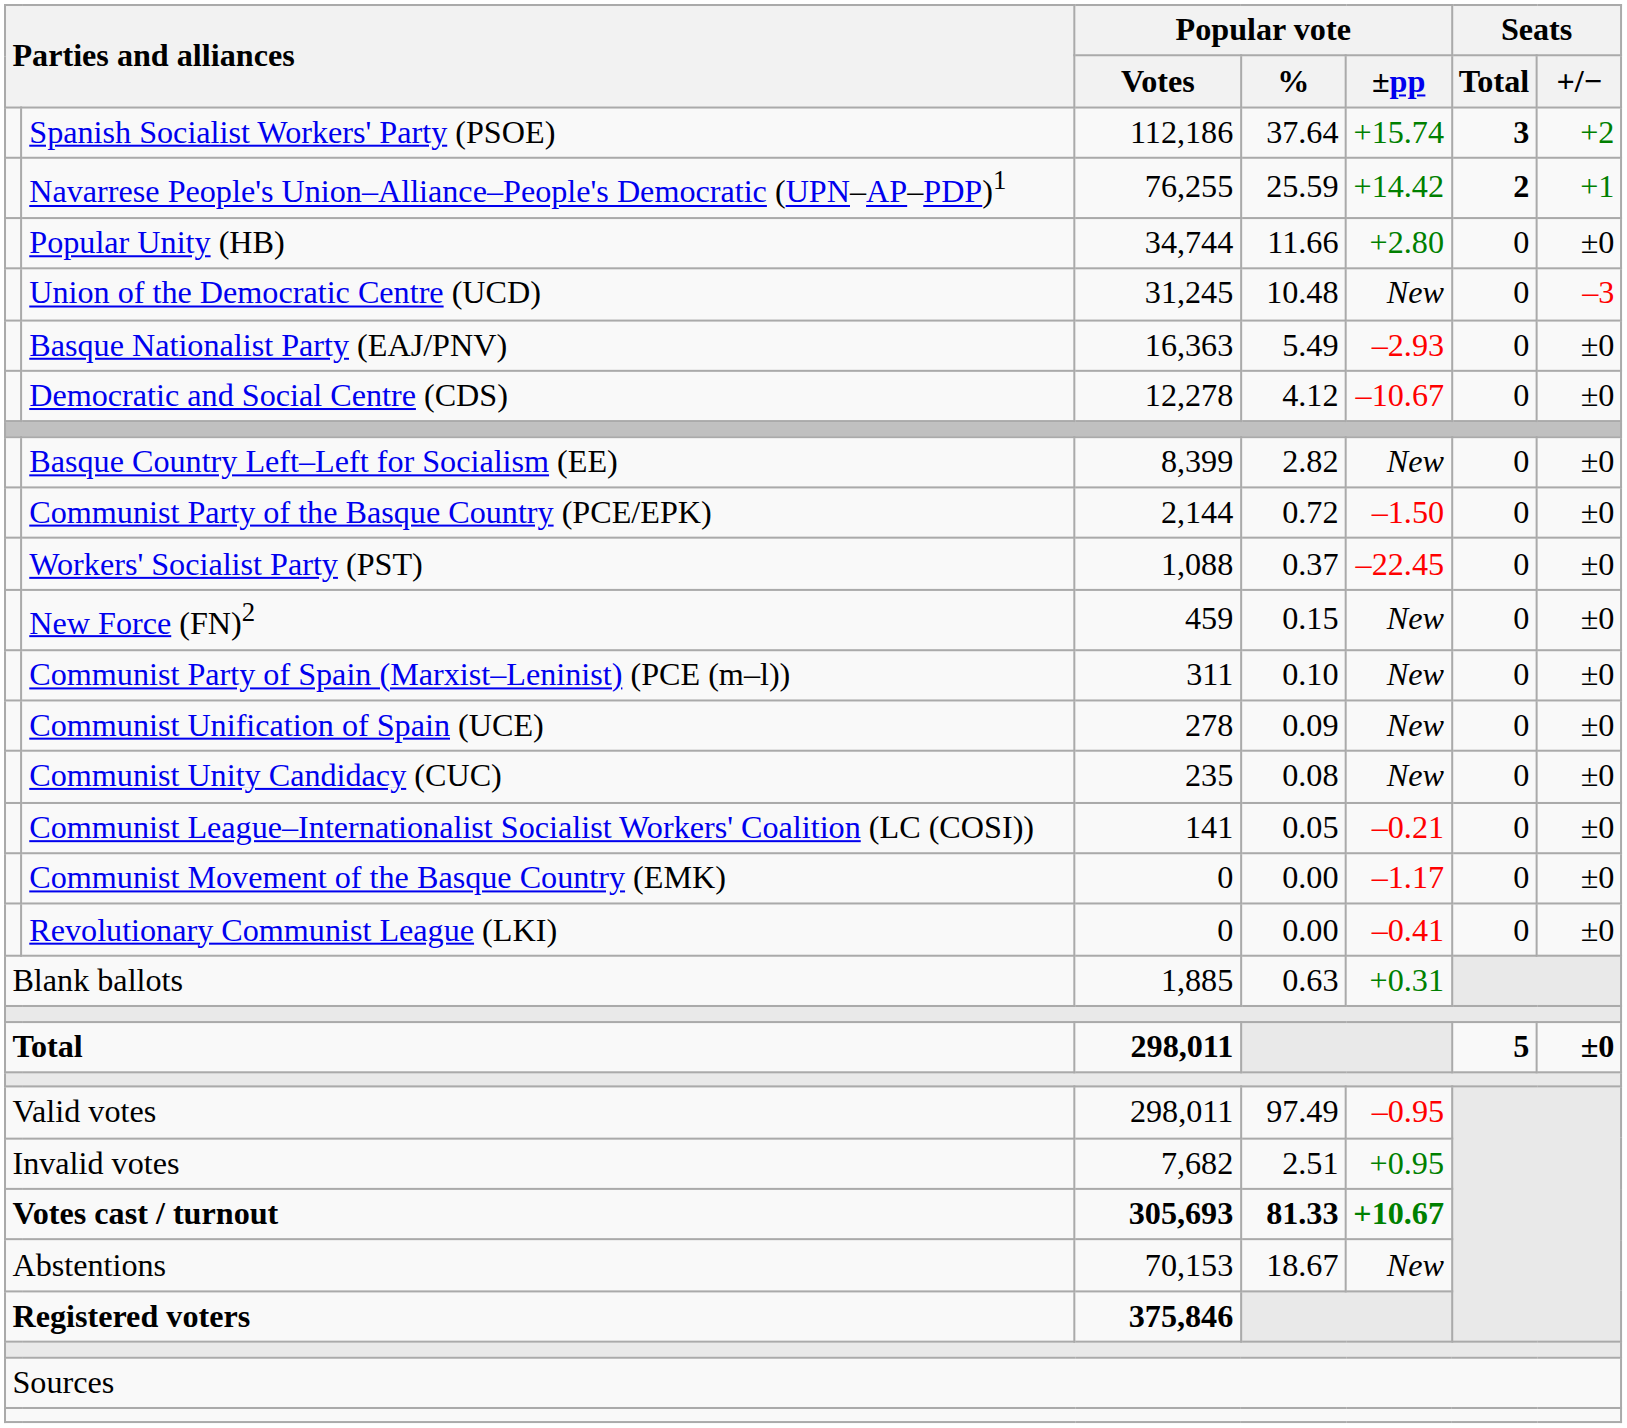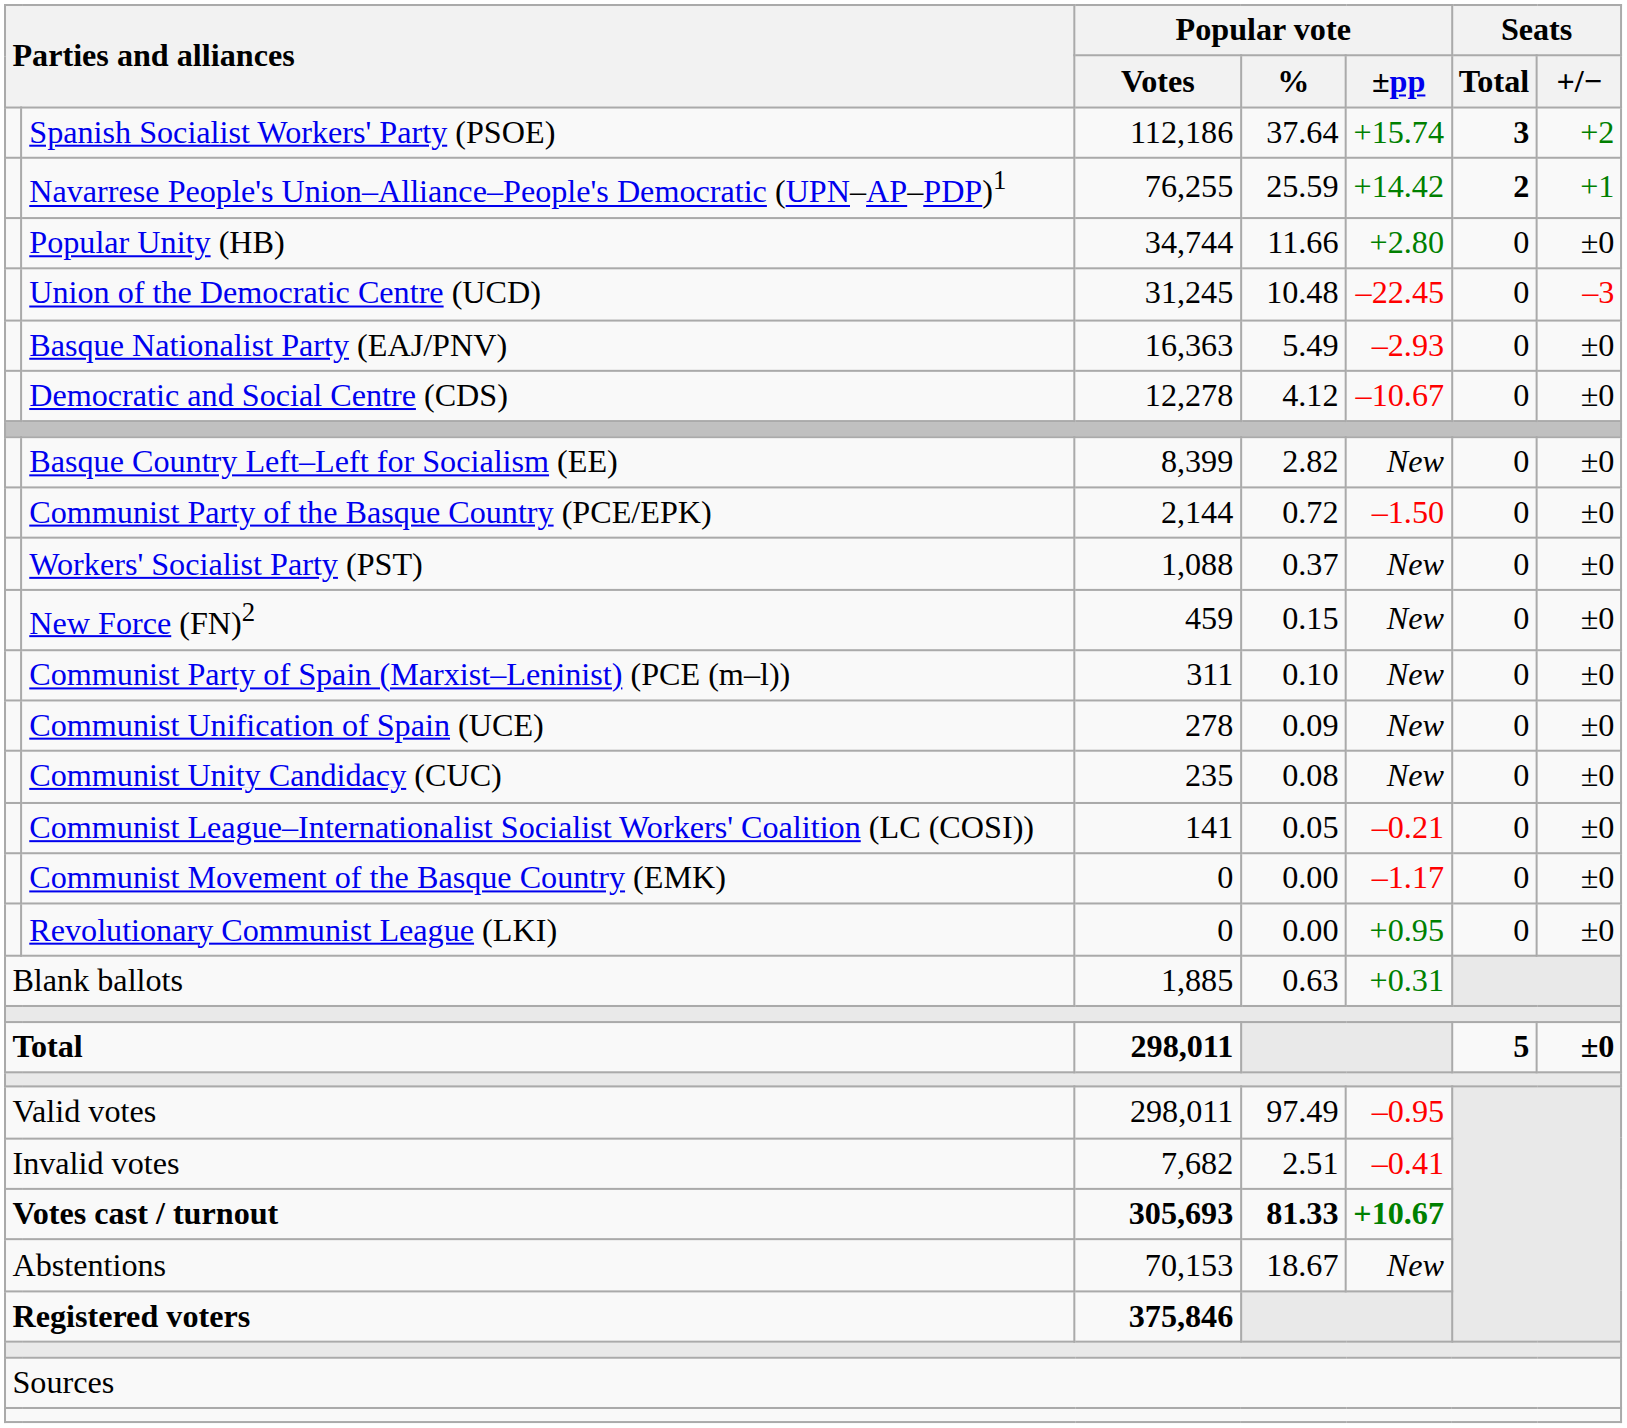(1415, 293) New -> (1400, 293) –22.45
(1400, 563) –22.45 -> (1415, 563) New
(1408, 929) –0.41 -> (1407, 929) +0.95
(1407, 1162) +0.95 -> (1408, 1162) –0.41
